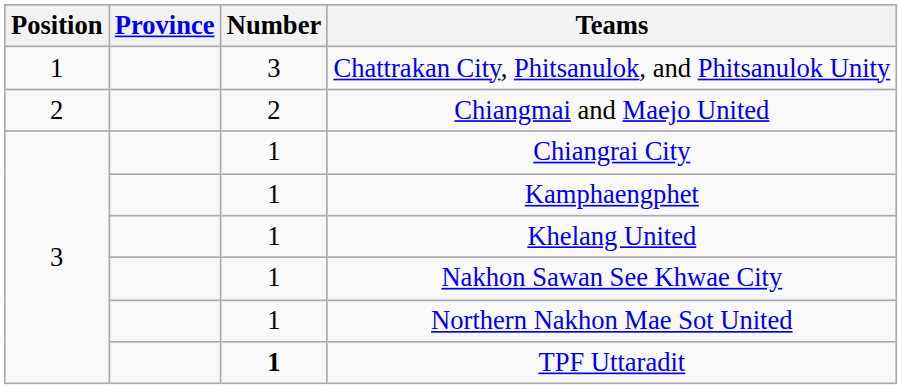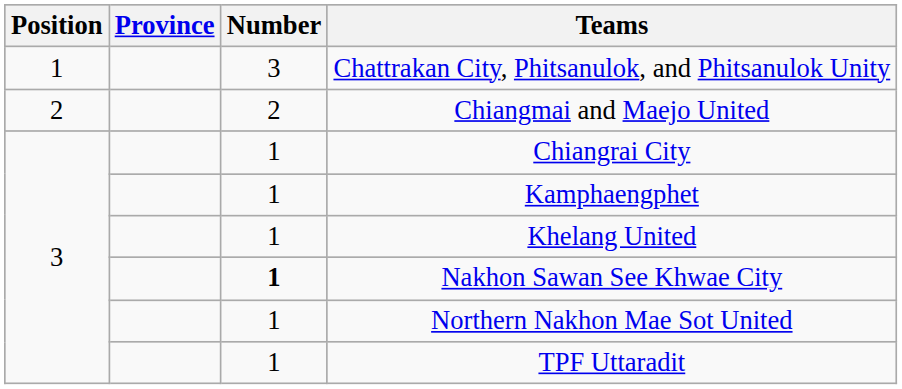(274, 278) normal -> (274, 278) bold
(274, 362) bold -> (274, 362) normal
